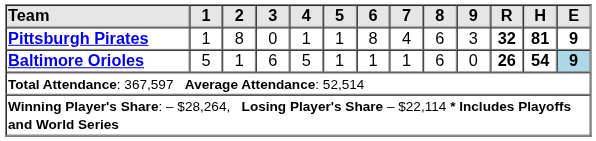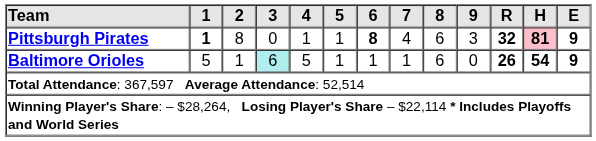(206, 38) normal -> (206, 38) bold
(373, 38) normal -> (373, 38) bold
(540, 38) no background -> (540, 38) pink background
(273, 61) no background -> (273, 61) paleturquoise background
(574, 61) lightblue background -> (574, 61) no background
